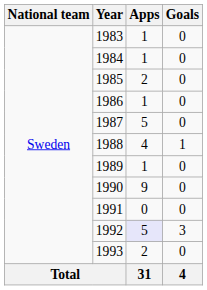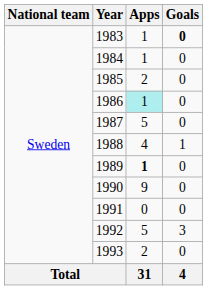(182, 36) normal -> (182, 36) bold
(144, 101) no background -> (144, 101) paleturquoise background
(144, 166) normal -> (144, 166) bold
(144, 230) lavender background -> (144, 230) no background
